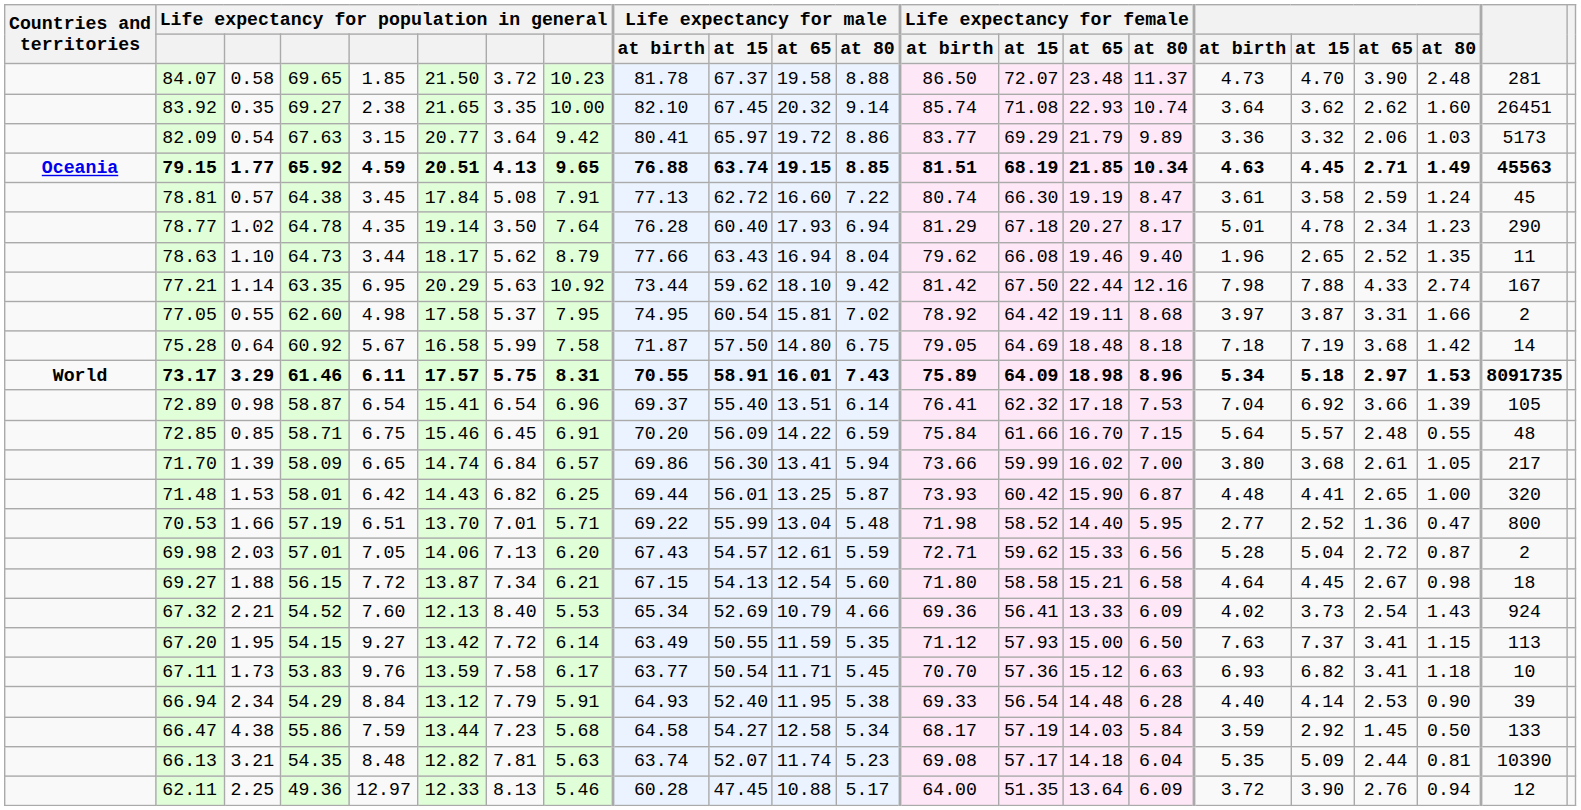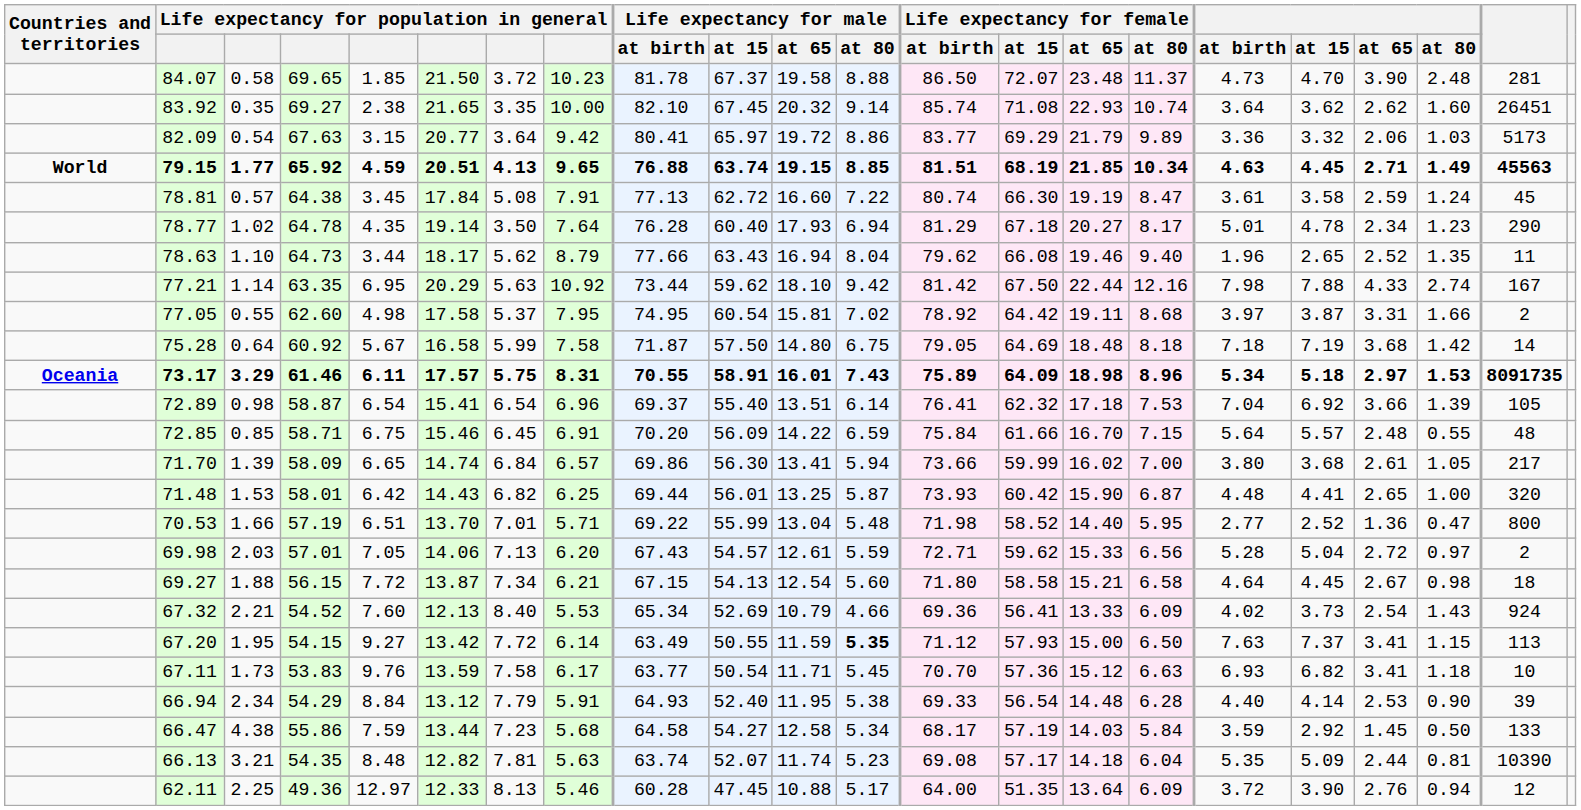(80, 168) Oceania -> (80, 168) World
(80, 375) World -> (80, 375) Oceania
(1449, 553) 0.87 -> (1449, 553) 0.97
(867, 642) normal -> (867, 642) bold
